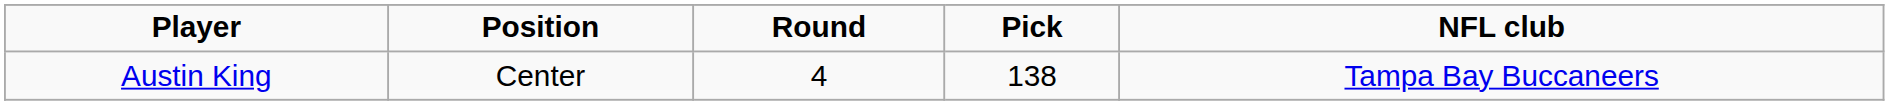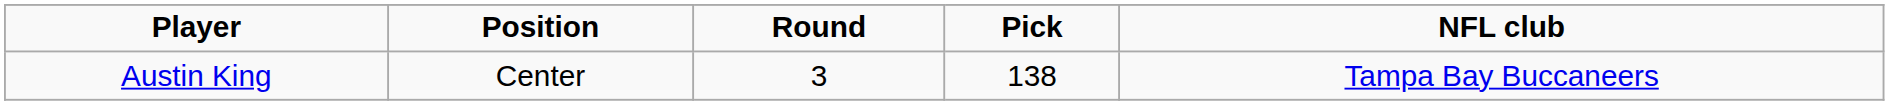(819, 75) 4 -> (819, 75) 3
